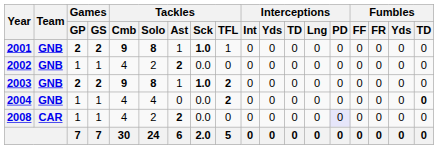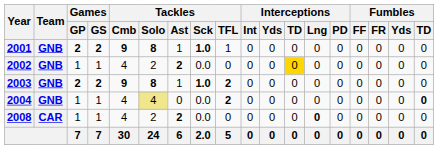(295, 65) no background -> (295, 65) gold background
(153, 100) no background -> (153, 100) khaki background
(317, 118) normal -> (317, 118) bold
(340, 118) lavender background -> (340, 118) no background
